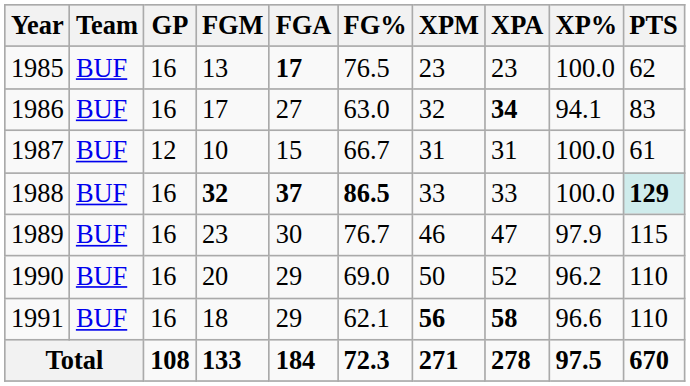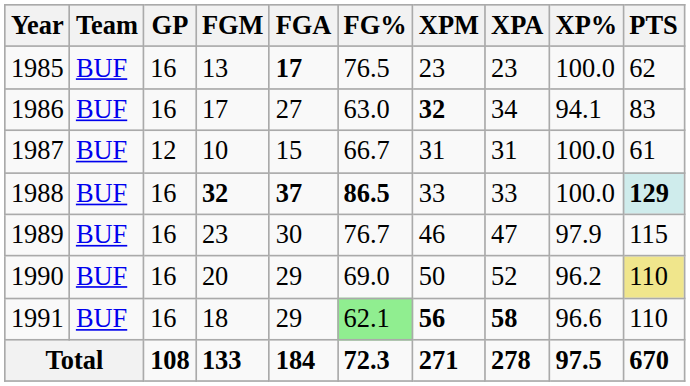(432, 109) normal -> (432, 109) bold
(504, 109) bold -> (504, 109) normal
(649, 276) no background -> (649, 276) khaki background
(367, 318) no background -> (367, 318) lightgreen background
